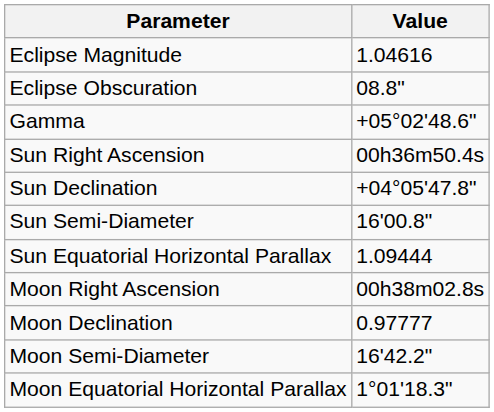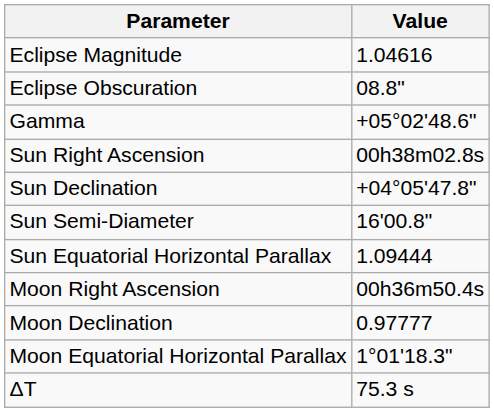(420, 155) 00h36m50.4s -> (420, 155) 00h38m02.8s
(420, 289) 00h38m02.8s -> (420, 289) 00h36m50.4s
- row: (109, 356)
+ row: (23, 389)
